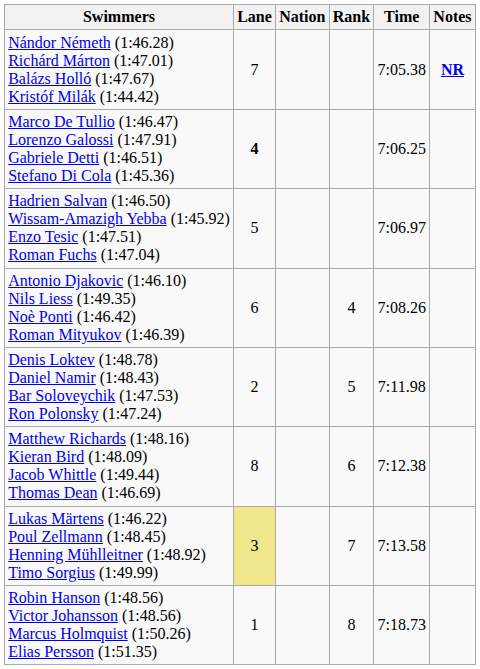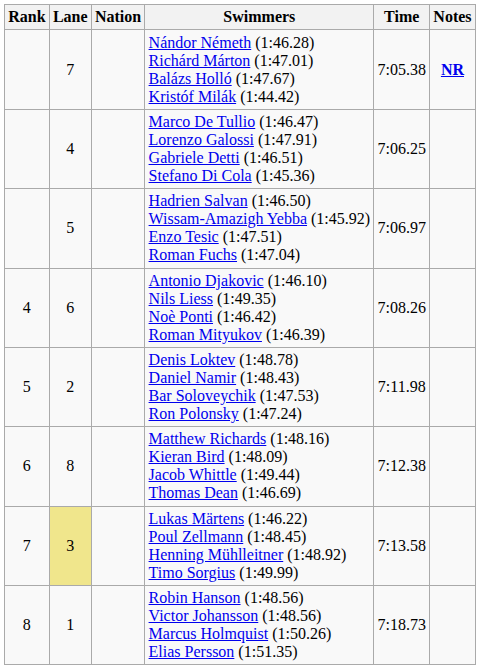columns swapped: (351, 17) <-> (119, 17)
(254, 148) bold -> (70, 148) normal
